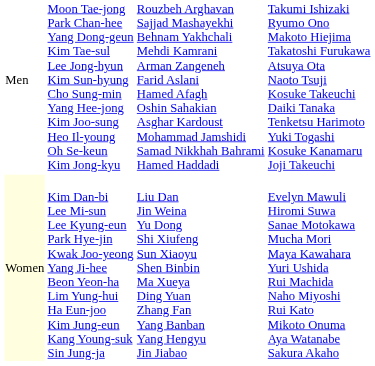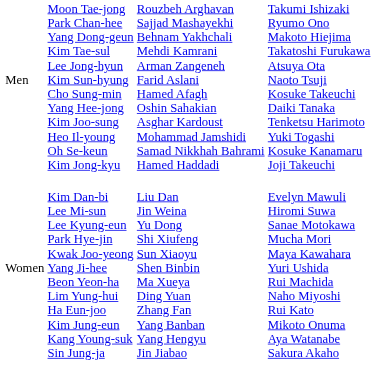(25, 267) lightyellow background -> (25, 267) no background
